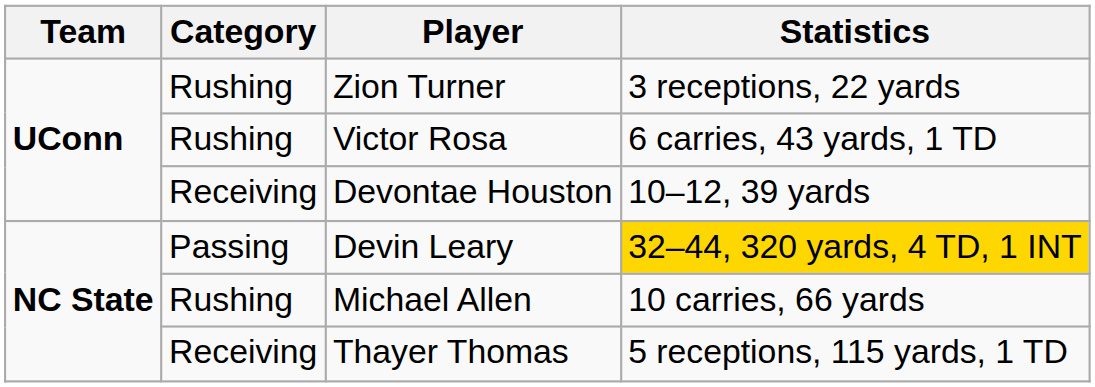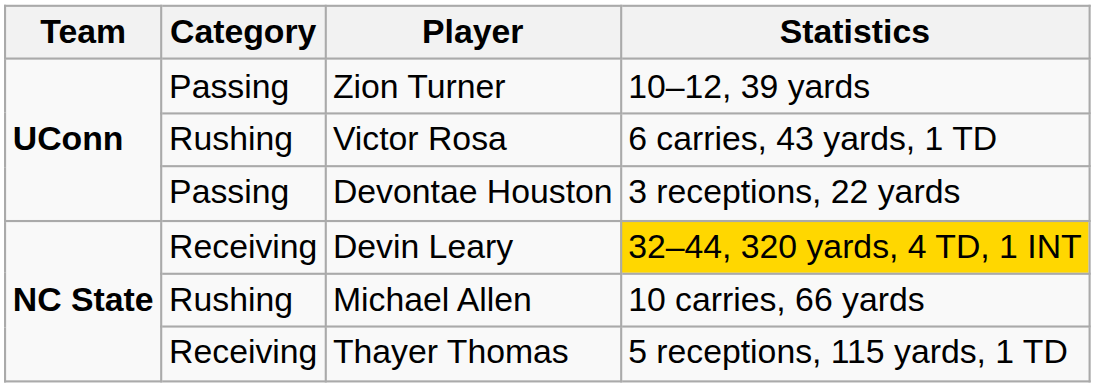(231, 85) Rushing -> (229, 85) Passing
(794, 85) 3 receptions, 22 yards -> (749, 85) 10–12, 39 yards
(243, 192) Receiving -> (229, 192) Passing
(749, 192) 10–12, 39 yards -> (794, 192) 3 receptions, 22 yards
(229, 246) Passing -> (243, 246) Receiving
